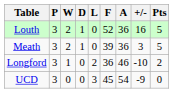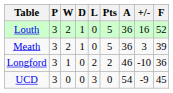columns swapped: (108, 12) <-> (160, 12)
